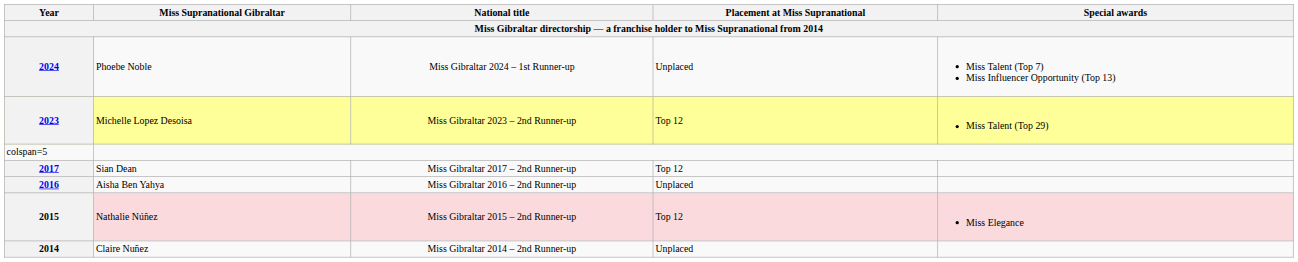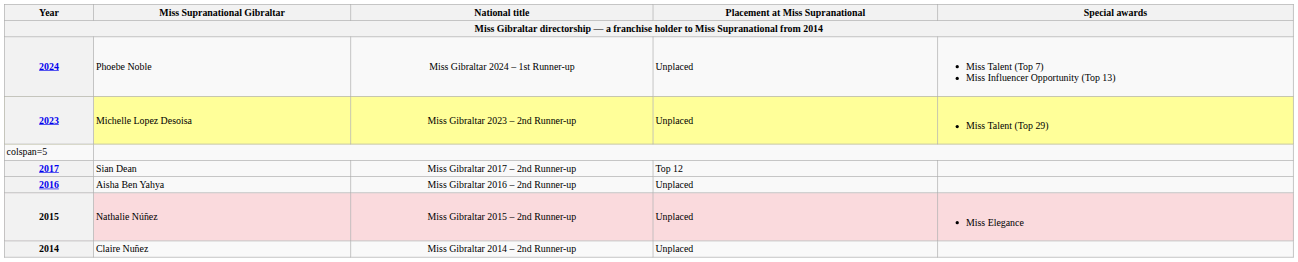(669, 120) Top 12 -> (674, 120) Unplaced
(669, 217) Top 12 -> (674, 217) Unplaced
